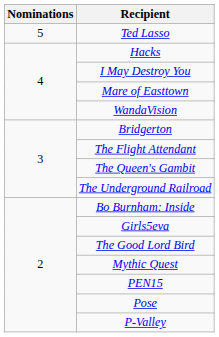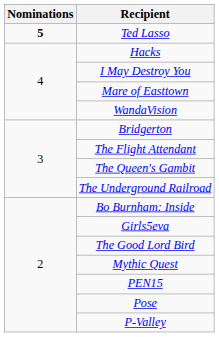(40, 33) normal -> (40, 33) bold
